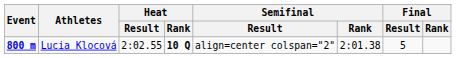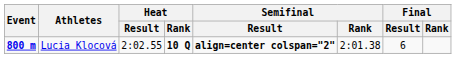(265, 45) normal -> (265, 45) bold
(403, 45) 5 -> (403, 45) 6
